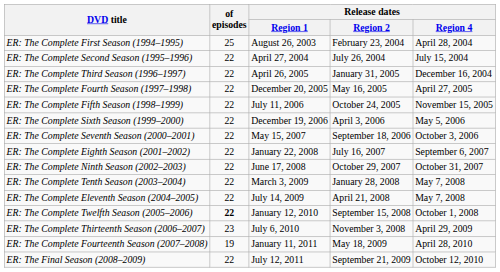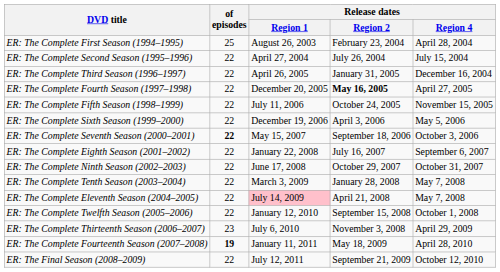(360, 89) normal -> (360, 89) bold
(229, 136) normal -> (229, 136) bold
(278, 197) no background -> (278, 197) pink background
(229, 213) bold -> (229, 213) normal
(229, 244) normal -> (229, 244) bold
